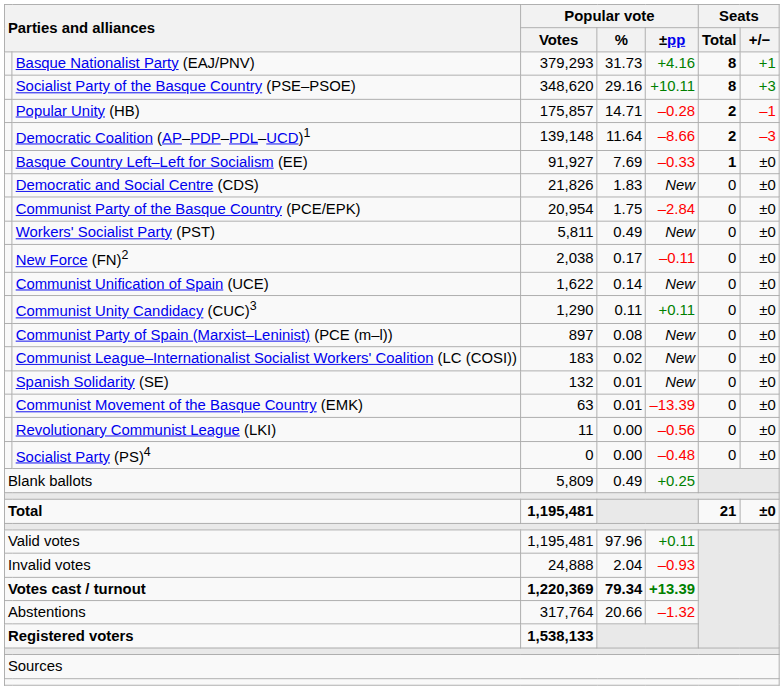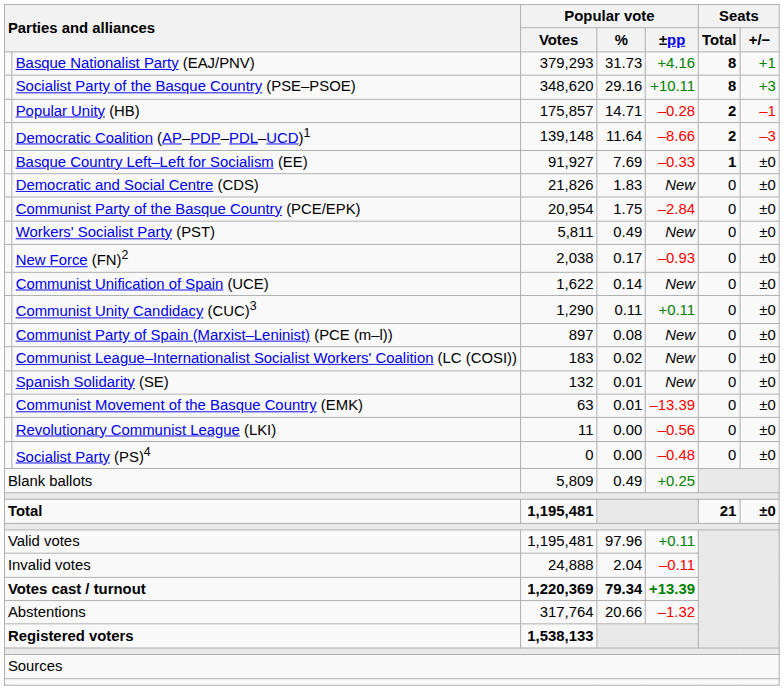(677, 258) –0.11 -> (676, 258) –0.93
(676, 565) –0.93 -> (677, 565) –0.11
